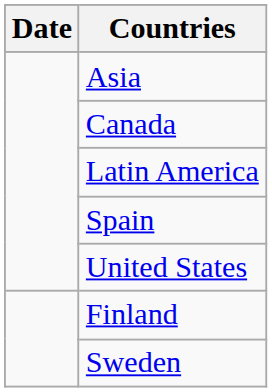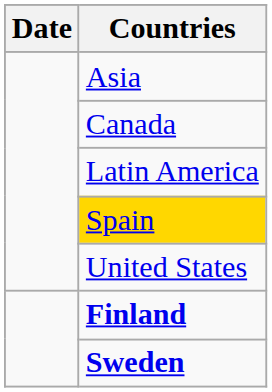(120, 219) no background -> (120, 219) gold background
(132, 314) normal -> (136, 314) bold
(133, 362) normal -> (135, 362) bold
